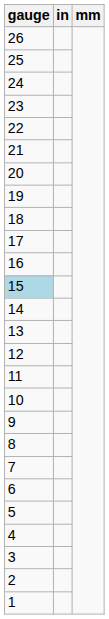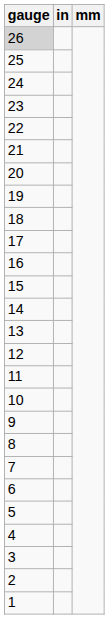(16, 38) no background -> (16, 38) lightgrey background
(16, 286) lightblue background -> (16, 286) no background
